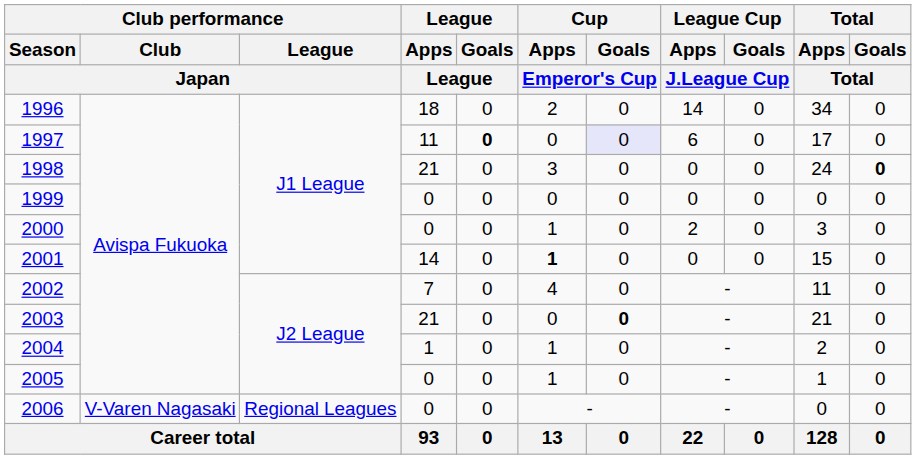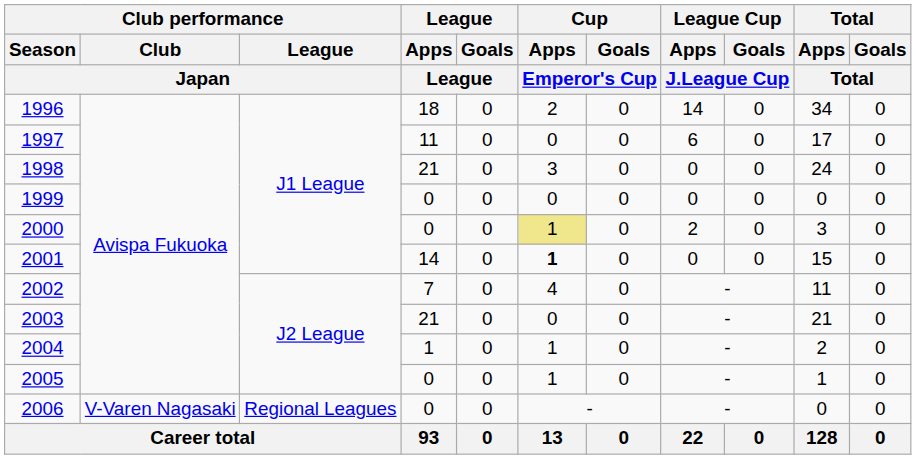(487, 139) bold -> (487, 139) normal
(624, 139) lavender background -> (624, 139) no background
(880, 169) bold -> (880, 169) normal
(552, 229) no background -> (552, 229) khaki background
(624, 318) bold -> (624, 318) normal
